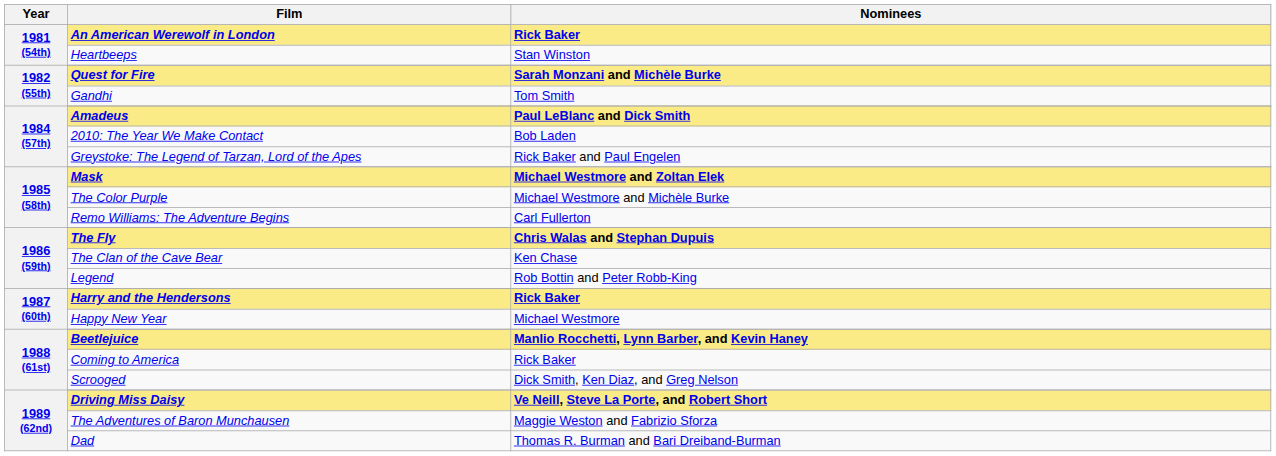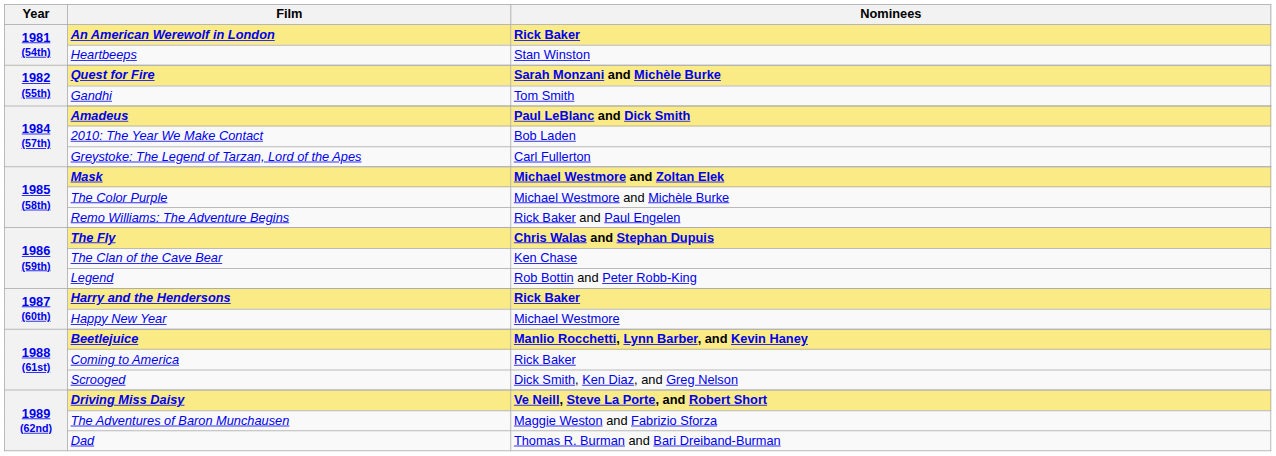(597, 156) Rick Baker and Paul Engelen -> (552, 156) Carl Fullerton
(552, 217) Carl Fullerton -> (597, 217) Rick Baker and Paul Engelen
